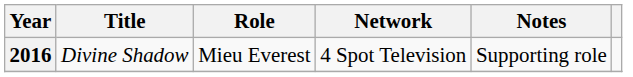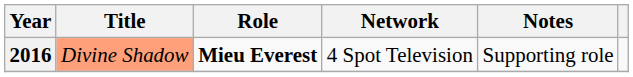(125, 54) no background -> (125, 54) lightsalmon background
(254, 54) normal -> (258, 54) bold
